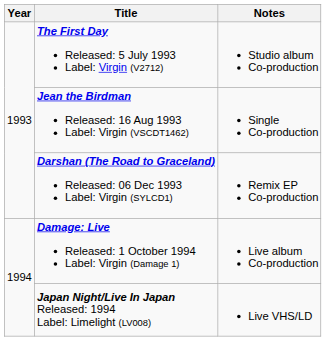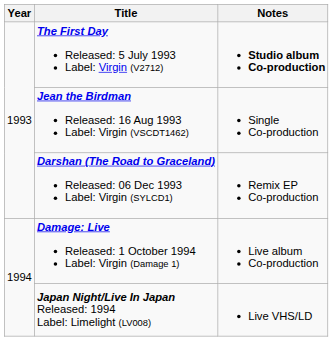(269, 61) normal -> (273, 61) bold
